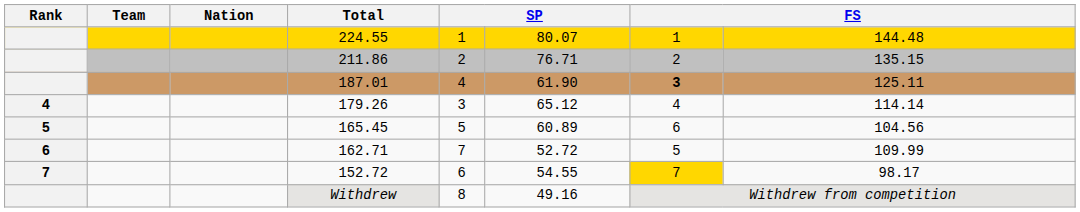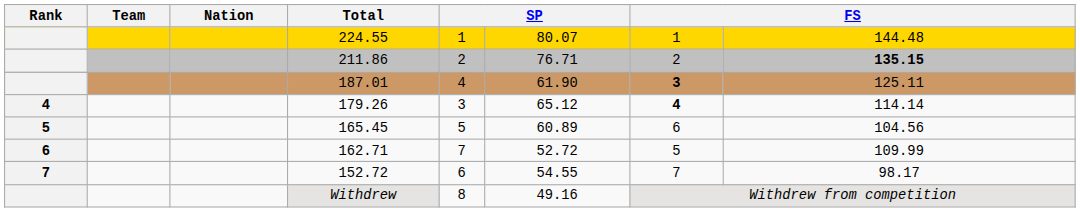(899, 61) normal -> (899, 61) bold
(676, 106) normal -> (676, 106) bold
(676, 173) gold background -> (676, 173) no background
